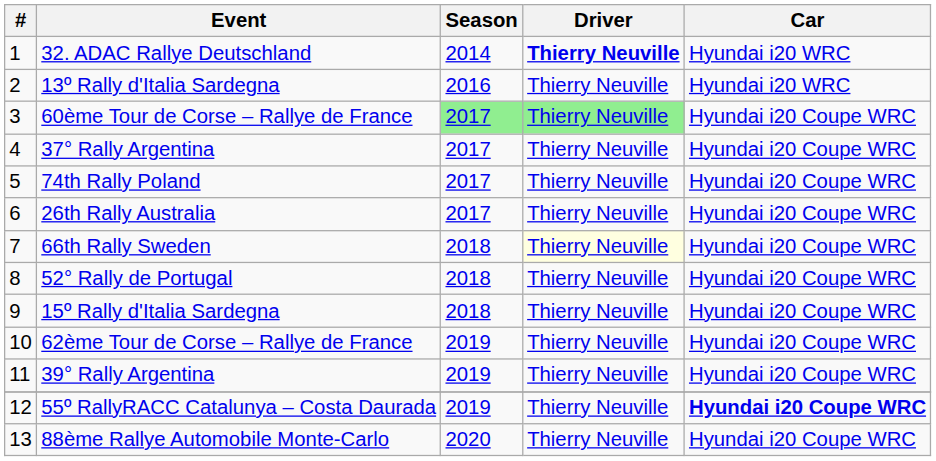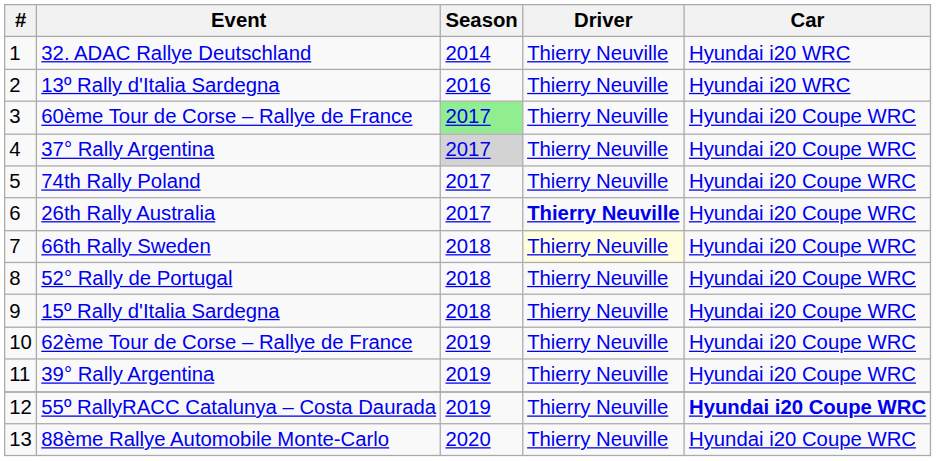(603, 52) bold -> (598, 52) normal
(598, 117) lightgreen background -> (598, 117) no background
(468, 149) no background -> (468, 149) lightgrey background
(598, 213) normal -> (603, 213) bold
